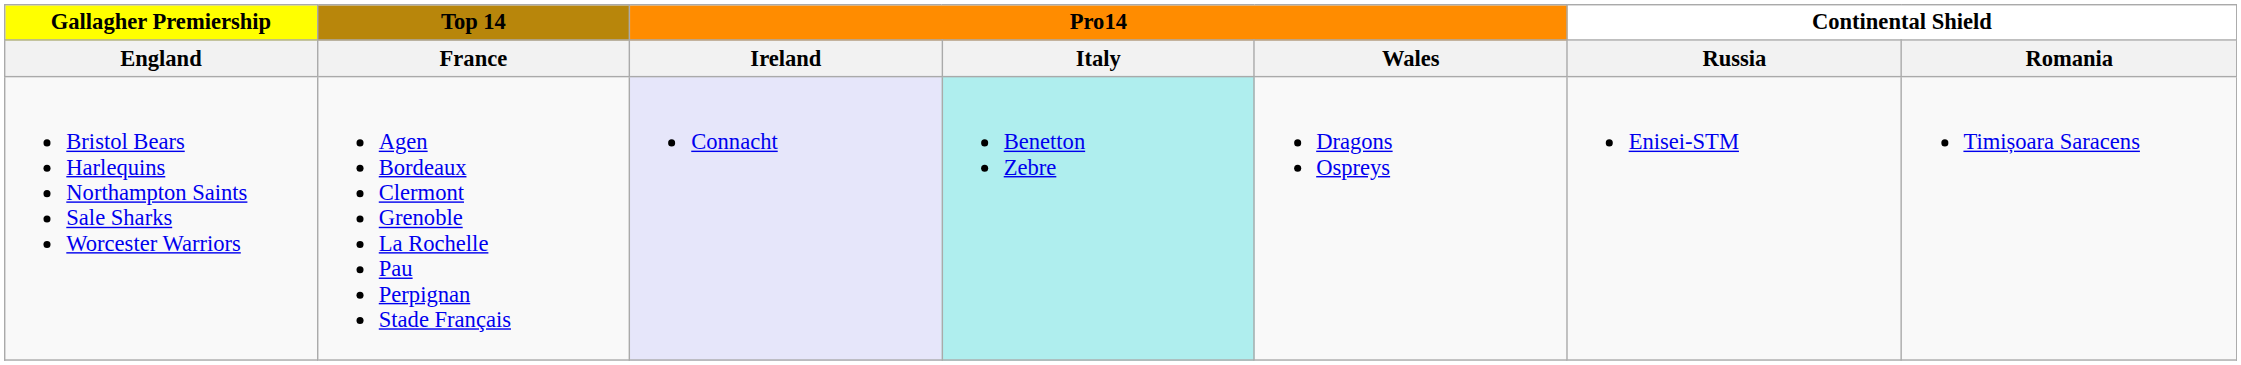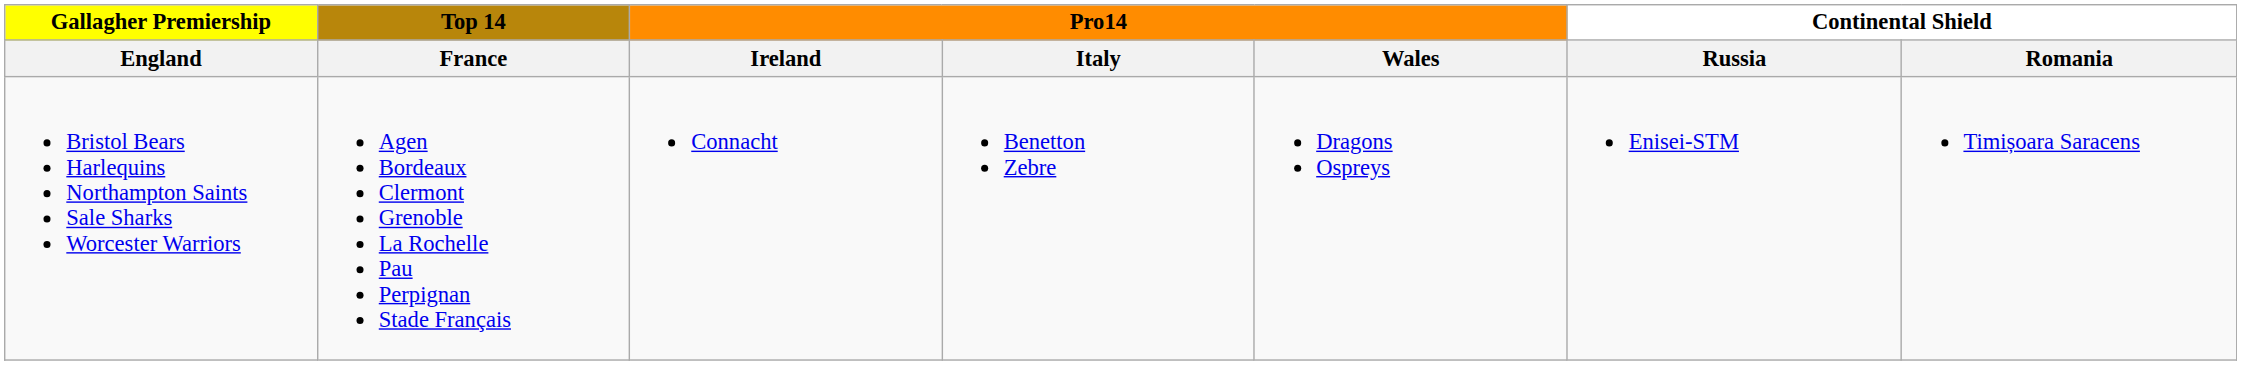(786, 142) lavender background -> (786, 142) no background
(1098, 155) paleturquoise background -> (1098, 155) no background
